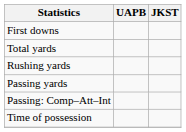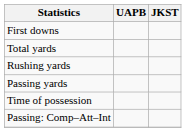rows swapped: (59, 100) <-> (49, 118)
